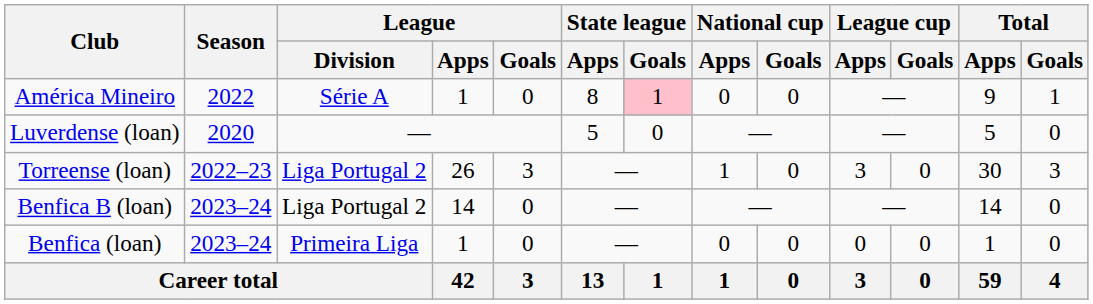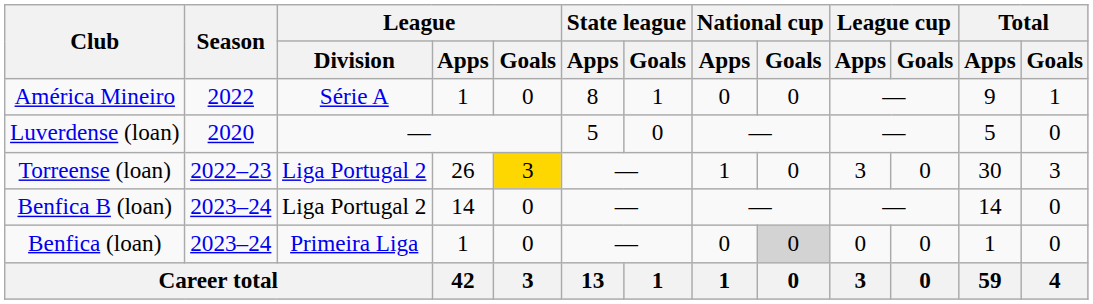(658, 96) pink background -> (658, 96) no background
(528, 170) no background -> (528, 170) gold background
(793, 243) no background -> (793, 243) lightgrey background
